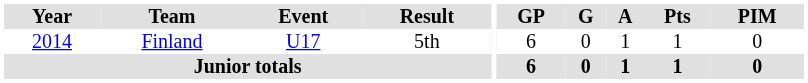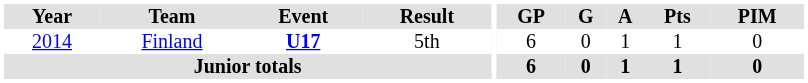(303, 41) normal -> (303, 41) bold
